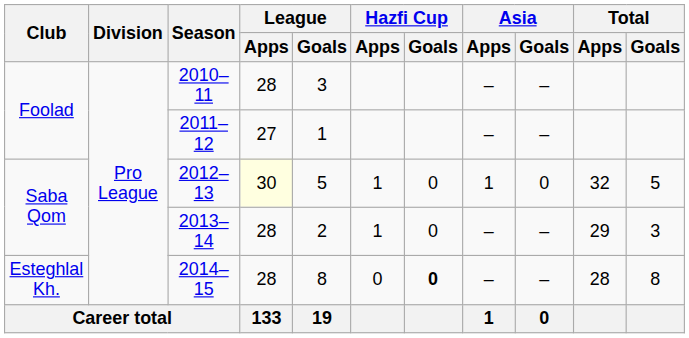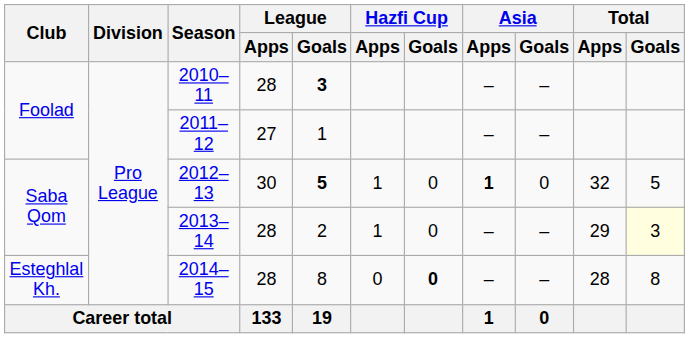(322, 85) normal -> (322, 85) bold
(266, 182) lightyellow background -> (266, 182) no background
(322, 182) normal -> (322, 182) bold
(489, 182) normal -> (489, 182) bold
(655, 231) no background -> (655, 231) lightyellow background
